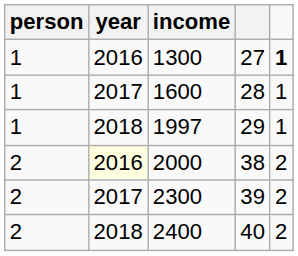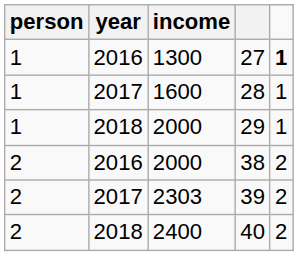(177, 127) 1997 -> (177, 127) 2000
(118, 162) lightyellow background -> (118, 162) no background
(177, 197) 2300 -> (177, 197) 2303
